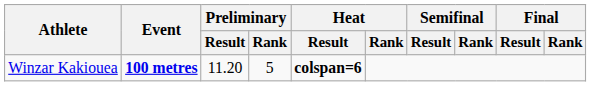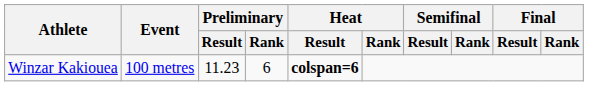(161, 68) bold -> (160, 68) normal
(225, 68) 11.20 -> (222, 68) 11.23
(270, 68) 5 -> (267, 68) 6
